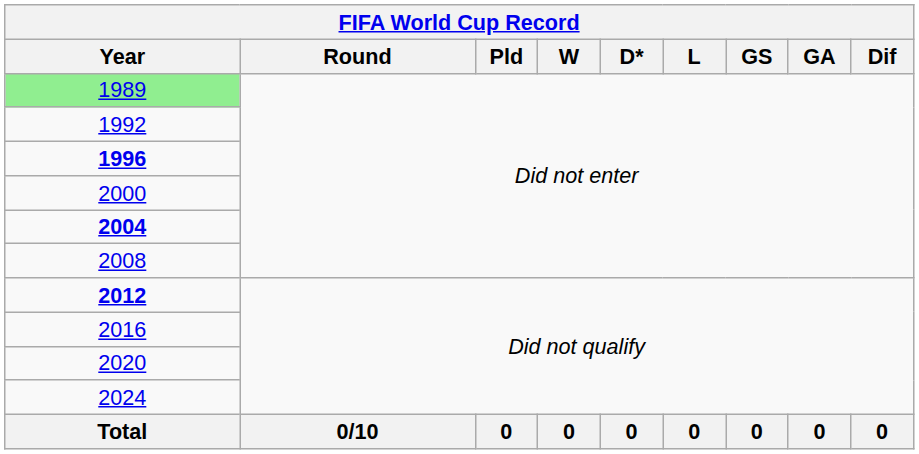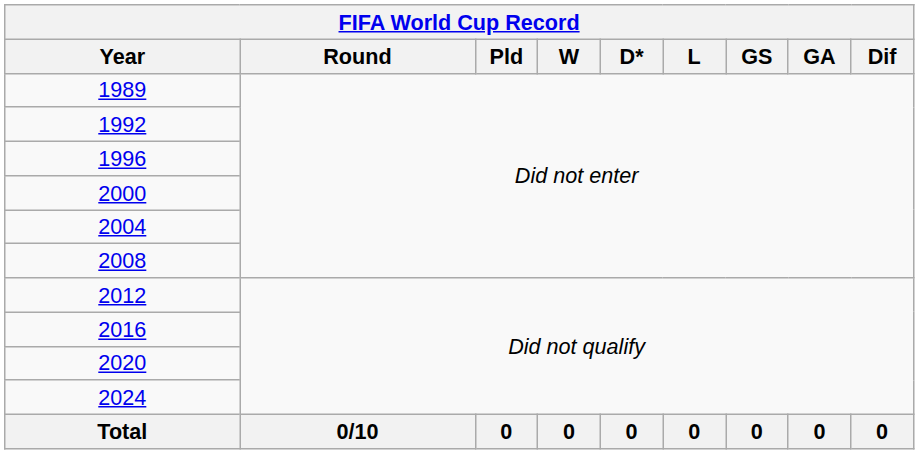(122, 90) lightgreen background -> (122, 90) no background
(122, 159) bold -> (122, 159) normal
(122, 227) bold -> (122, 227) normal
(122, 295) bold -> (122, 295) normal
